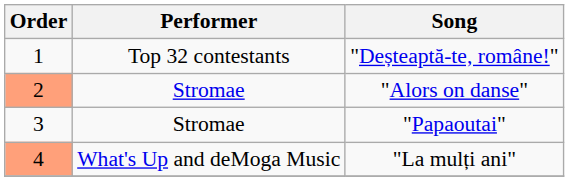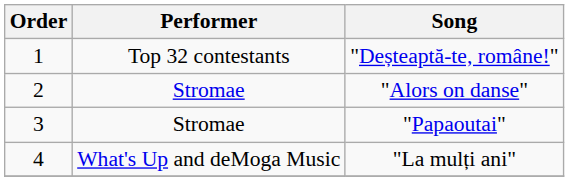(38, 90) lightsalmon background -> (38, 90) no background
(38, 158) lightsalmon background -> (38, 158) no background
